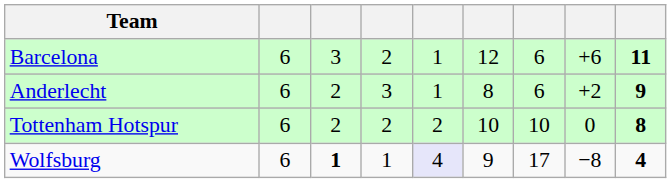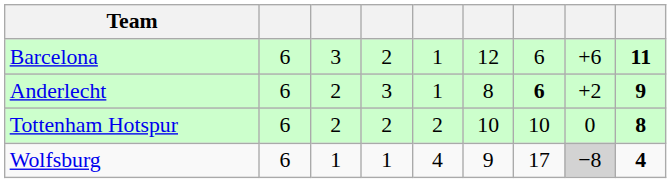(539, 90) normal -> (539, 90) bold
(336, 159) bold -> (336, 159) normal
(437, 159) lavender background -> (437, 159) no background
(590, 159) no background -> (590, 159) lightgrey background
